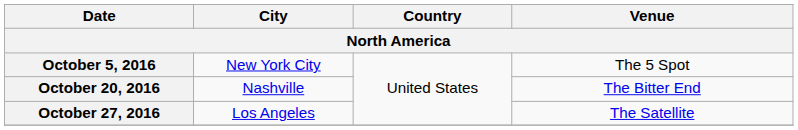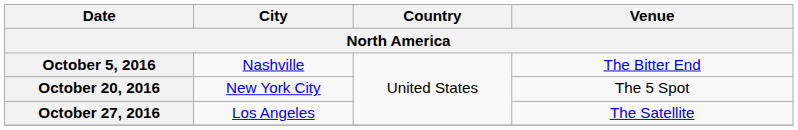(273, 64) New York City -> (273, 64) Nashville
(652, 64) The 5 Spot -> (652, 64) The Bitter End
(273, 88) Nashville -> (273, 88) New York City
(652, 88) The Bitter End -> (652, 88) The 5 Spot
